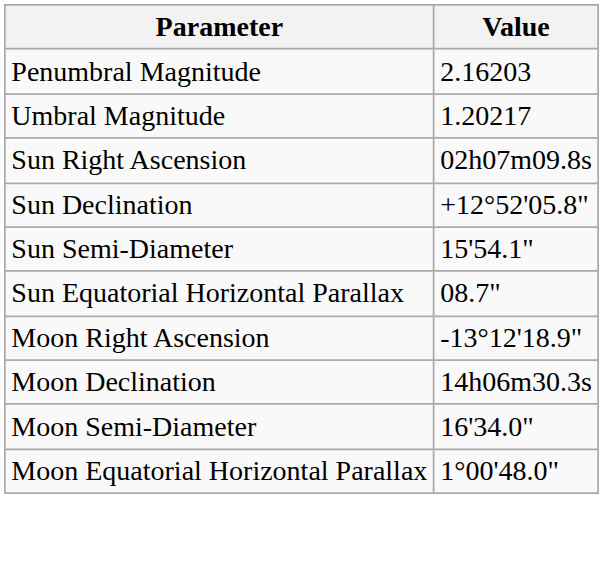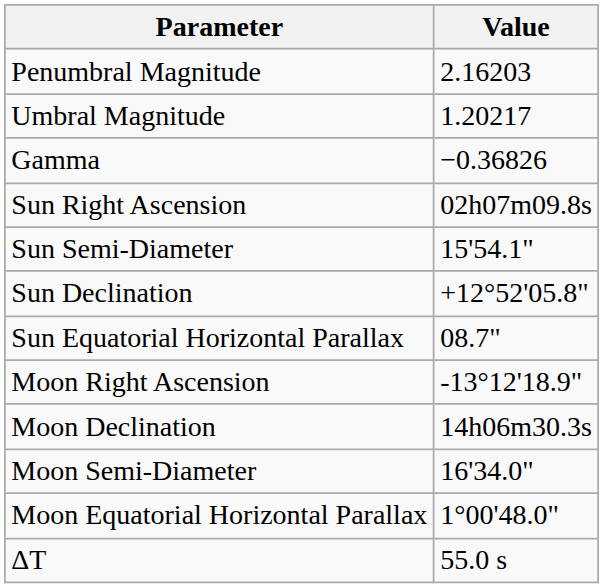+ row: (56, 159)
rows swapped: (102, 204) <-> (122, 248)
+ row: (29, 559)
